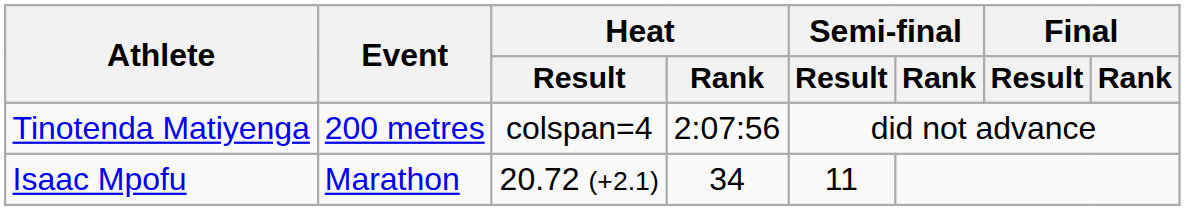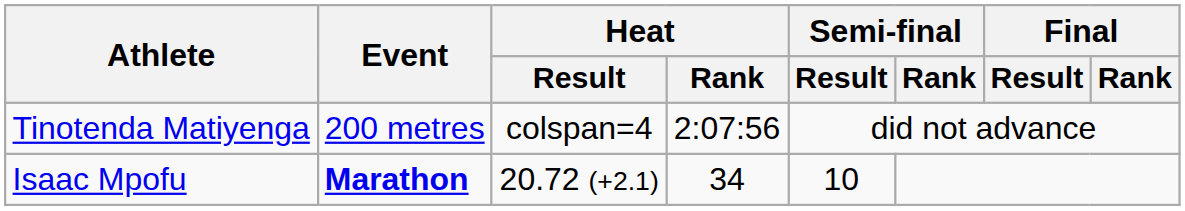(392, 179) normal -> (397, 179) bold
(841, 179) 11 -> (841, 179) 10
